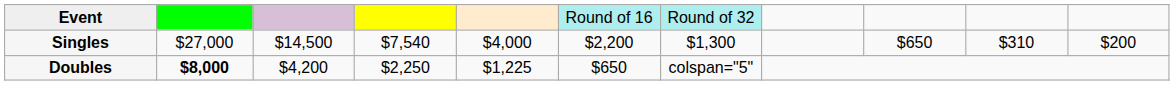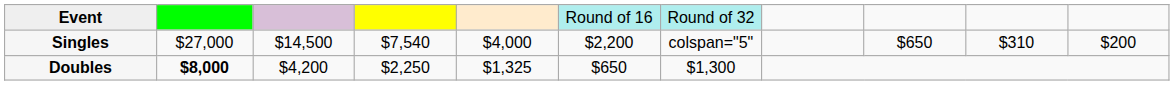(711, 43) $1,300 -> (711, 43) colspan="5"
(507, 68) $1,225 -> (507, 68) $1,325
(711, 68) colspan="5" -> (711, 68) $1,300
